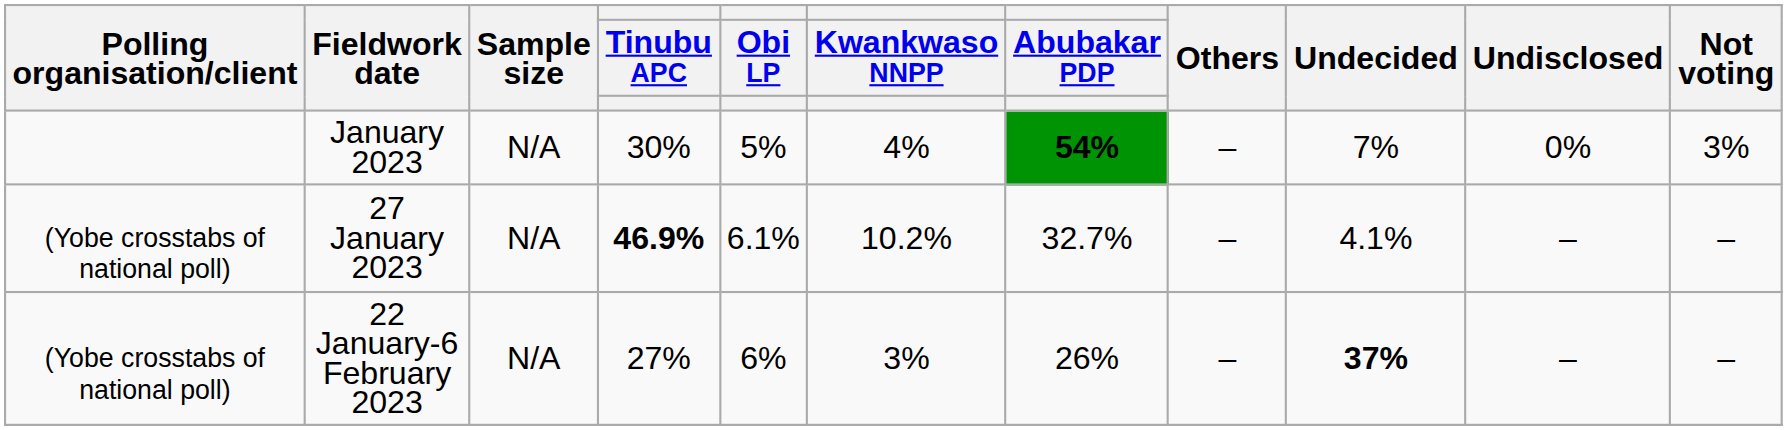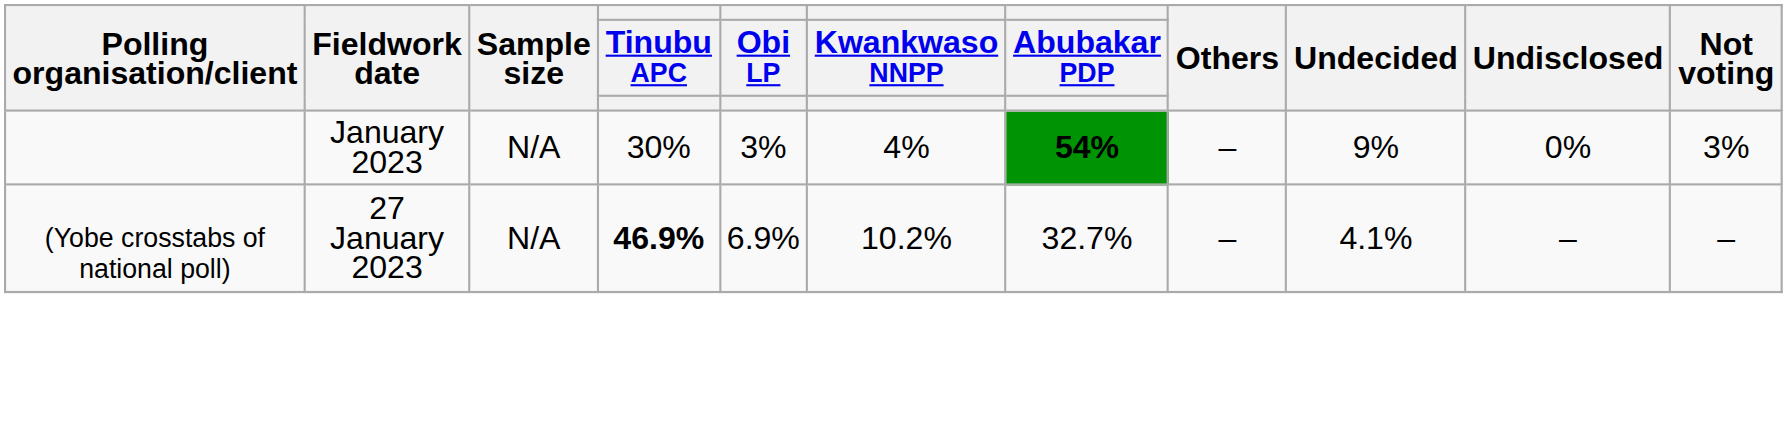(763, 147) 5% -> (763, 147) 3%
(1376, 147) 7% -> (1376, 147) 9%
(763, 238) 6.1% -> (763, 238) 6.9%
- row: (387, 358)
